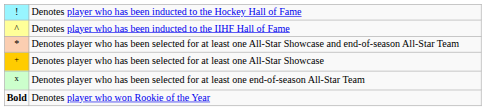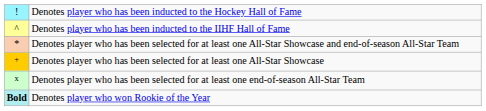(17, 97) no background -> (17, 97) paleturquoise background
